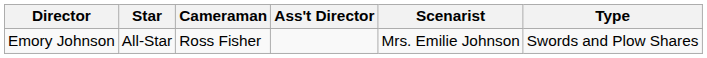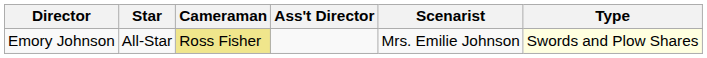(220, 41) no background -> (220, 41) khaki background
(613, 41) no background -> (613, 41) lightyellow background
